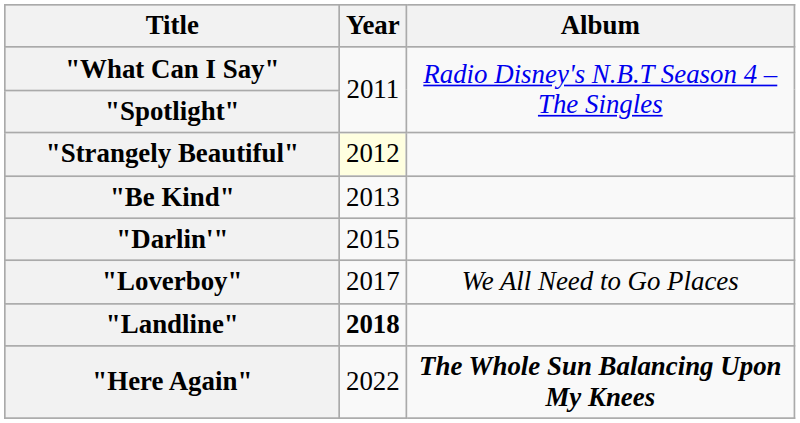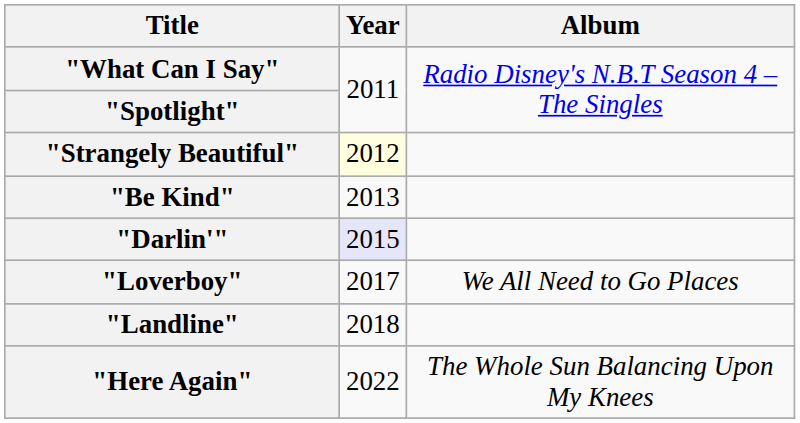(373, 238) no background -> (373, 238) lavender background
(373, 324) bold -> (373, 324) normal
(600, 381) bold -> (600, 381) normal
